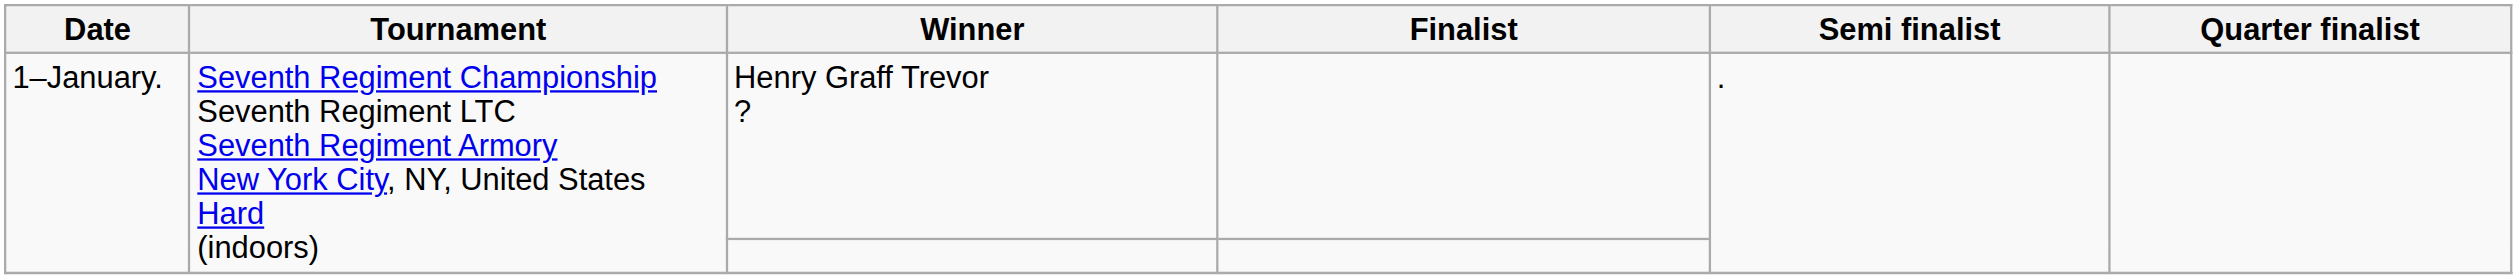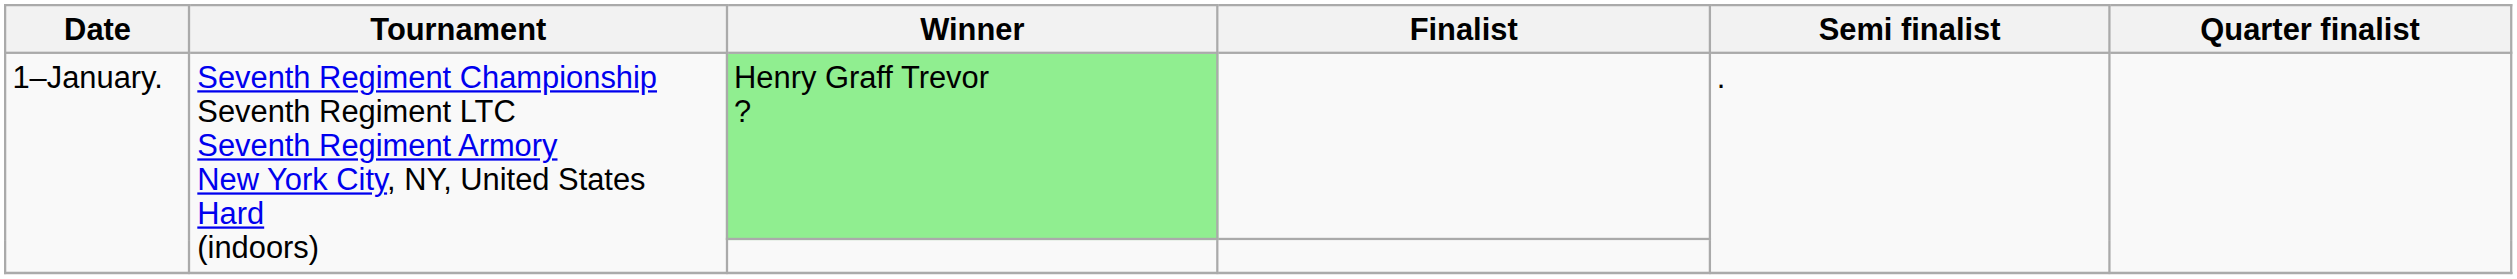(861, 95) no background -> (861, 95) lightgreen background
